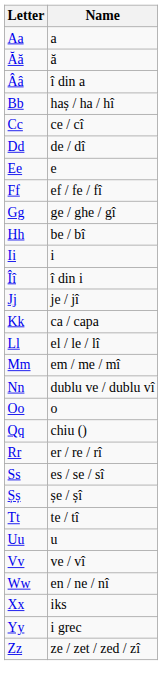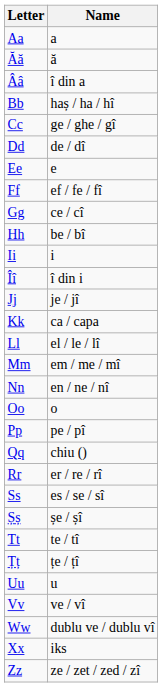(67, 125) ce / cî -> (83, 125) ge / ghe / gî
(83, 212) ge / ghe / gî -> (67, 212) ce / cî
(103, 387) dublu ve / dublu vî -> (80, 387) en / ne / nî
+ row: (15, 430)
+ row: (14, 561)
(80, 583) en / ne / nî -> (103, 627) dublu ve / dublu vî
- row: (16, 627)
